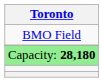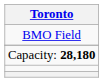(52, 55) lightgreen background -> (52, 55) no background
